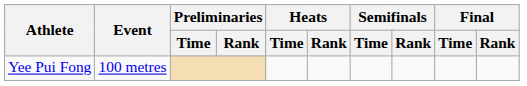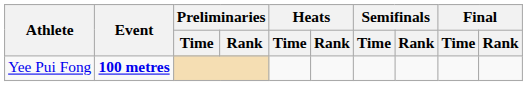(133, 68) normal -> (134, 68) bold
